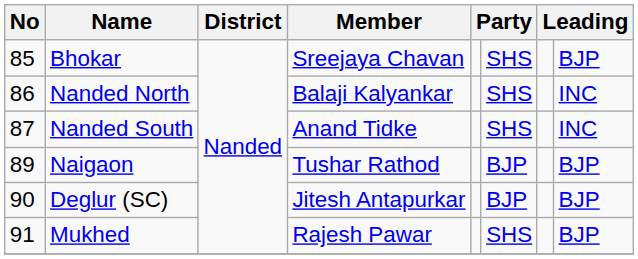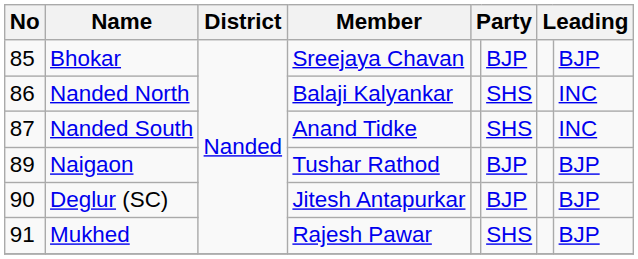(509, 57) SHS -> (507, 57) BJP
